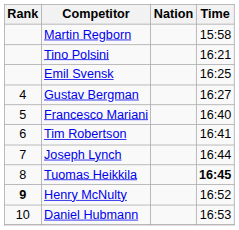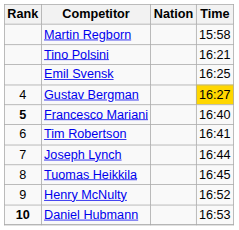(216, 94) no background -> (215, 94) gold background
(23, 114) normal -> (23, 114) bold
(215, 174) bold -> (215, 174) normal
(23, 194) bold -> (23, 194) normal
(23, 214) normal -> (23, 214) bold
